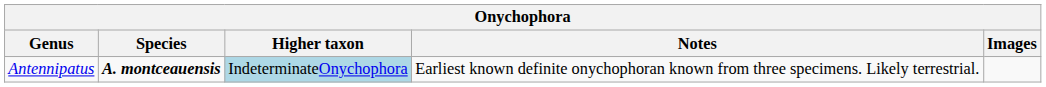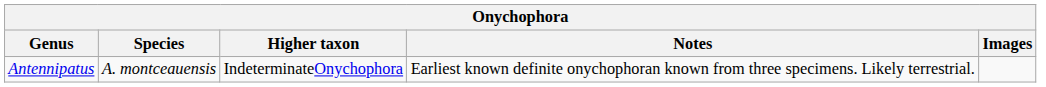(161, 69) bold -> (159, 69) normal
(318, 69) lightblue background -> (313, 69) no background
